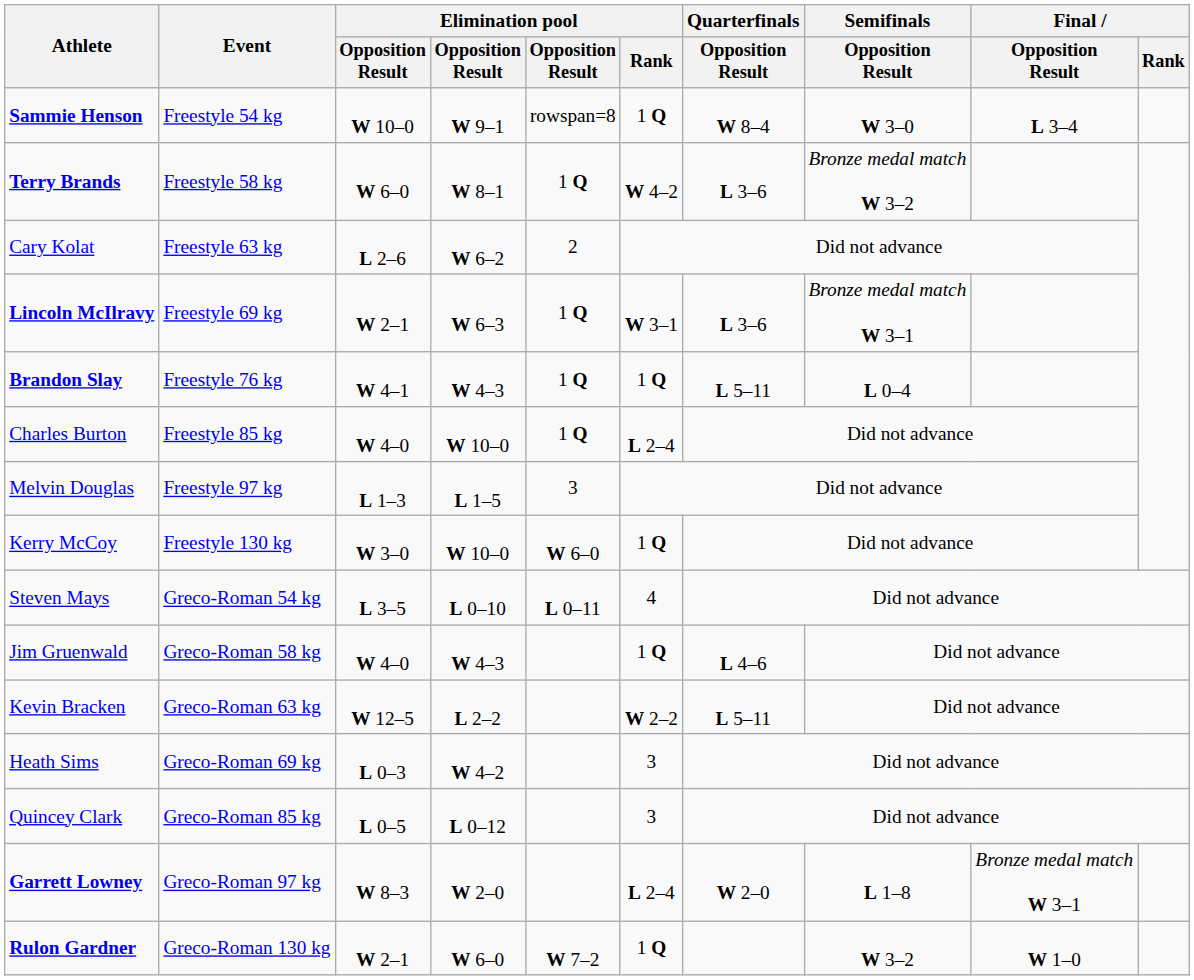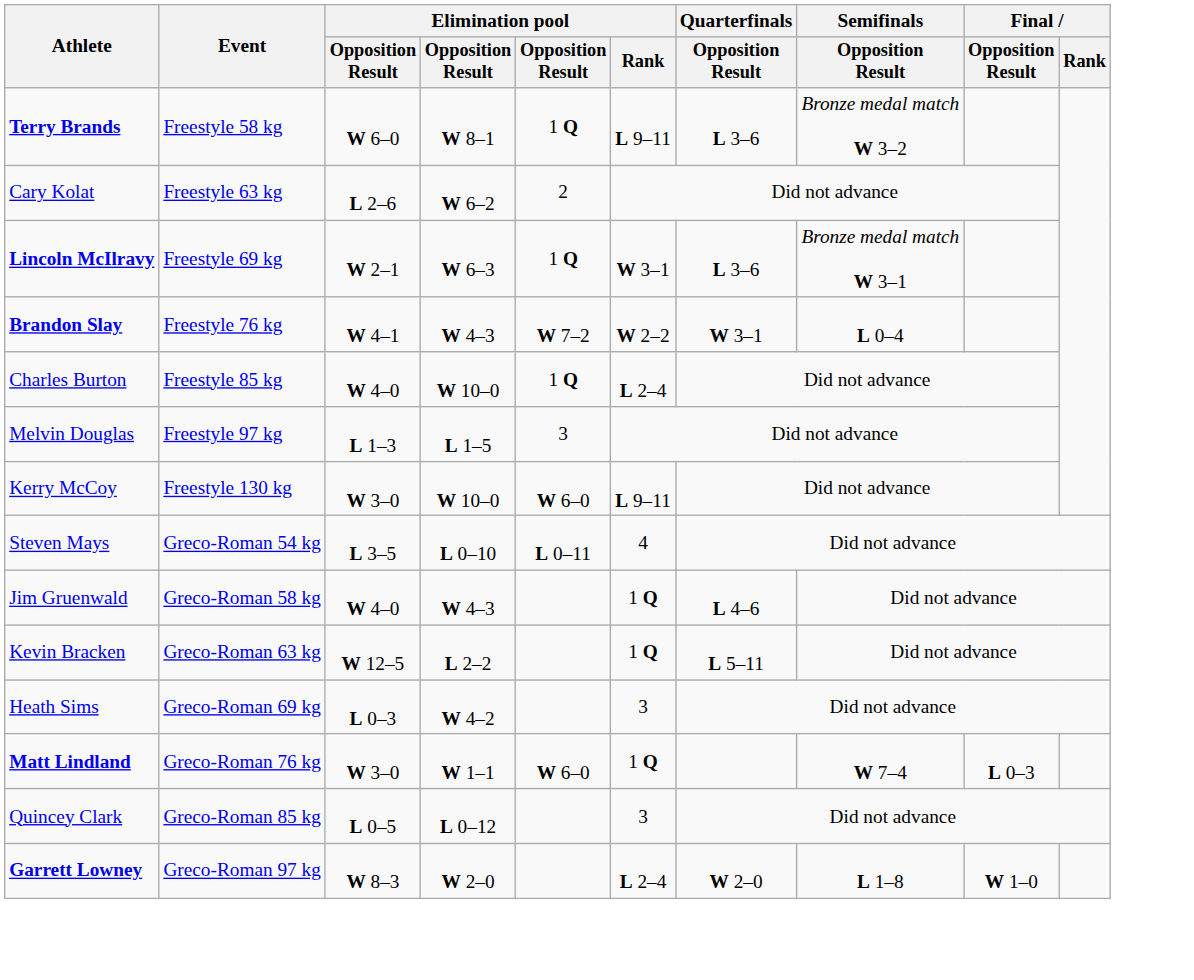- row: (76, 115)
(651, 192) W 4–2 -> (643, 138) L 9–11
(573, 379) 1 Q -> (563, 336) W 7–2
(651, 379) 1 Q -> (643, 336) W 2–2
(743, 390) L 5–11 -> (736, 336) W 3–1
(651, 543) 1 Q -> (643, 500) L 9–11
(651, 718) W 2–2 -> (643, 652) 1 Q
+ row: (70, 761)
(1054, 882) Bronze medal match W 3–1 -> (1011, 882) W 1–0
- row: (73, 948)
